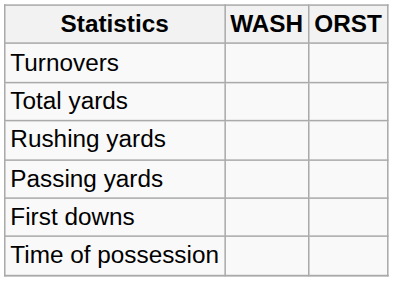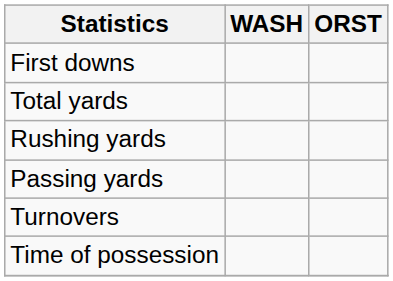rows swapped: (73, 216) <-> (65, 62)
